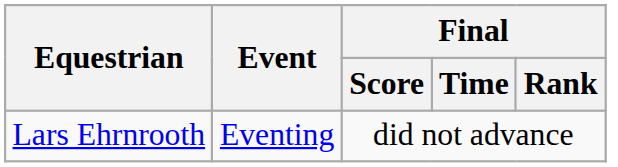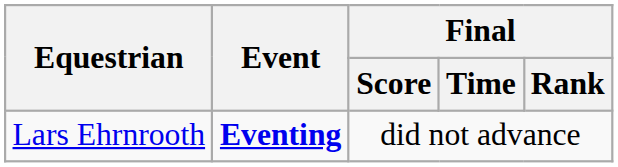(277, 135) normal -> (281, 135) bold
